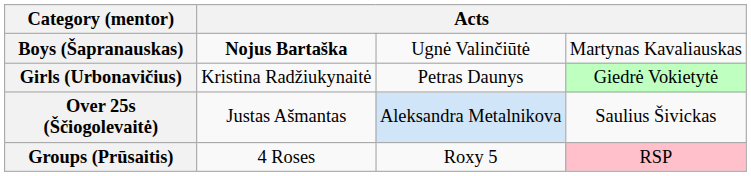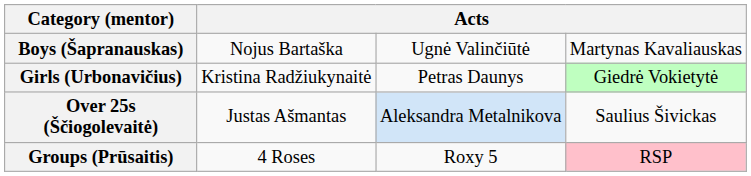(286, 48) bold -> (286, 48) normal
